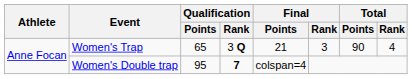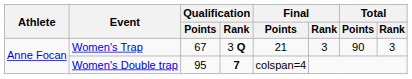(200, 48) 65 -> (200, 48) 67
(392, 48) 4 -> (392, 48) 3
